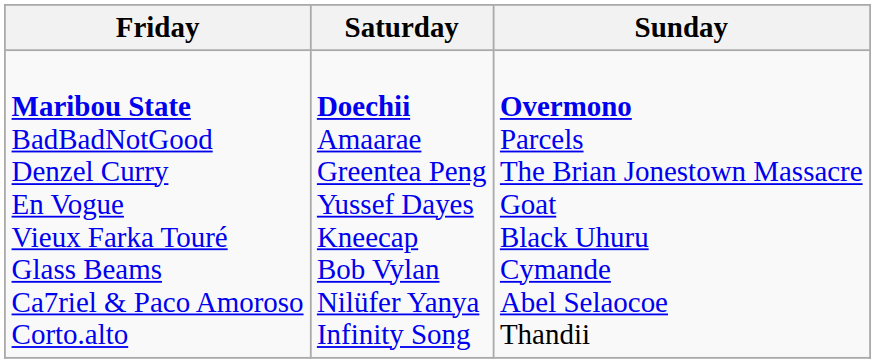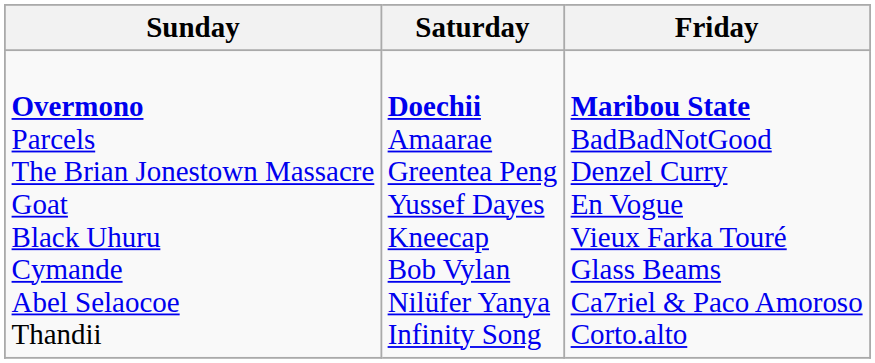columns swapped: (158, 27) <-> (681, 27)
